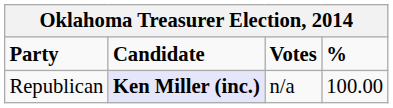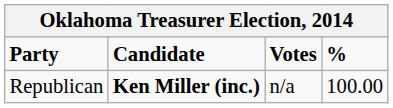(186, 86) lavender background -> (186, 86) no background
